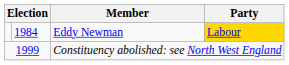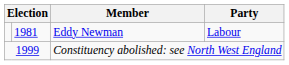(26, 32) 1984 -> (26, 32) 1981
(224, 32) gold background -> (224, 32) no background
